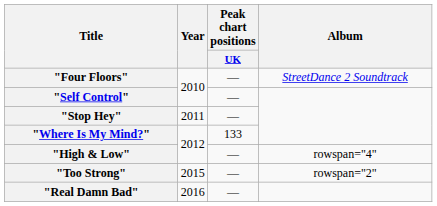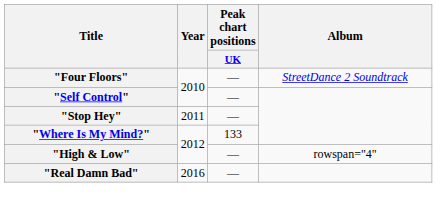- row: (91, 173)
